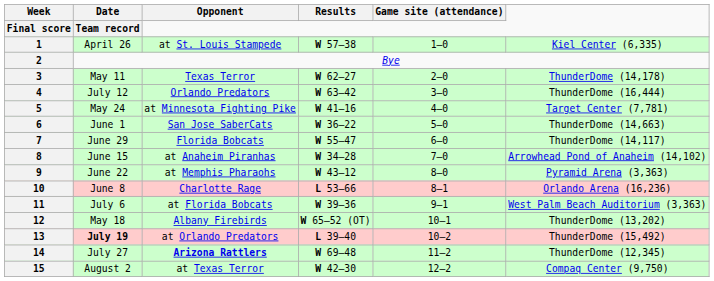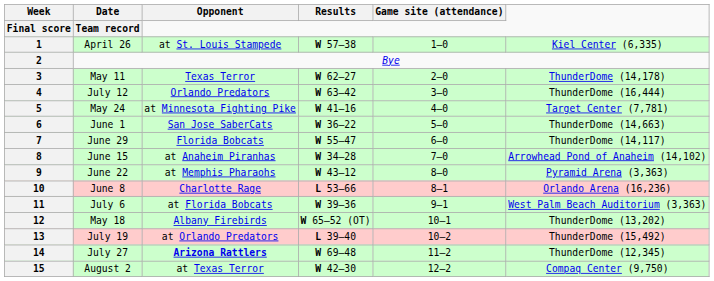(108, 237) bold -> (108, 237) normal
